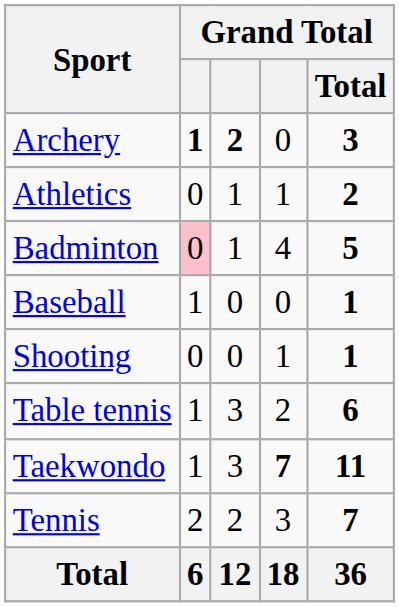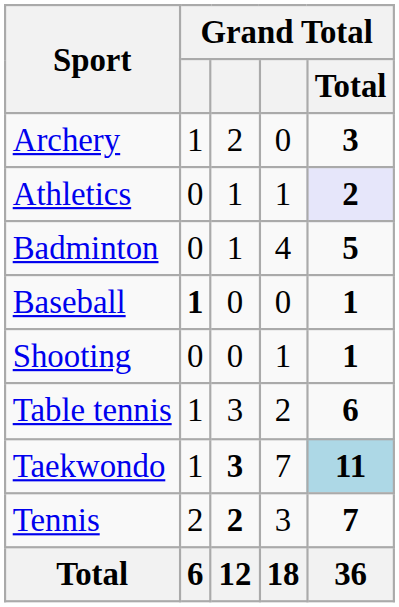(195, 140) bold -> (195, 140) normal
(235, 140) bold -> (235, 140) normal
(351, 194) no background -> (351, 194) lavender background
(195, 248) pink background -> (195, 248) no background
(195, 302) normal -> (195, 302) bold
(235, 464) normal -> (235, 464) bold
(283, 464) bold -> (283, 464) normal
(351, 464) no background -> (351, 464) lightblue background
(235, 518) normal -> (235, 518) bold
